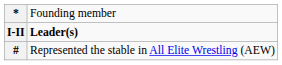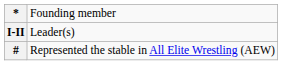(54, 32) bold -> (52, 32) normal
